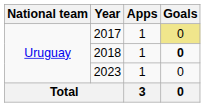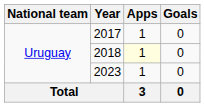(180, 33) khaki background -> (180, 33) no background
(142, 53) no background -> (142, 53) lightyellow background
(180, 53) bold -> (180, 53) normal
